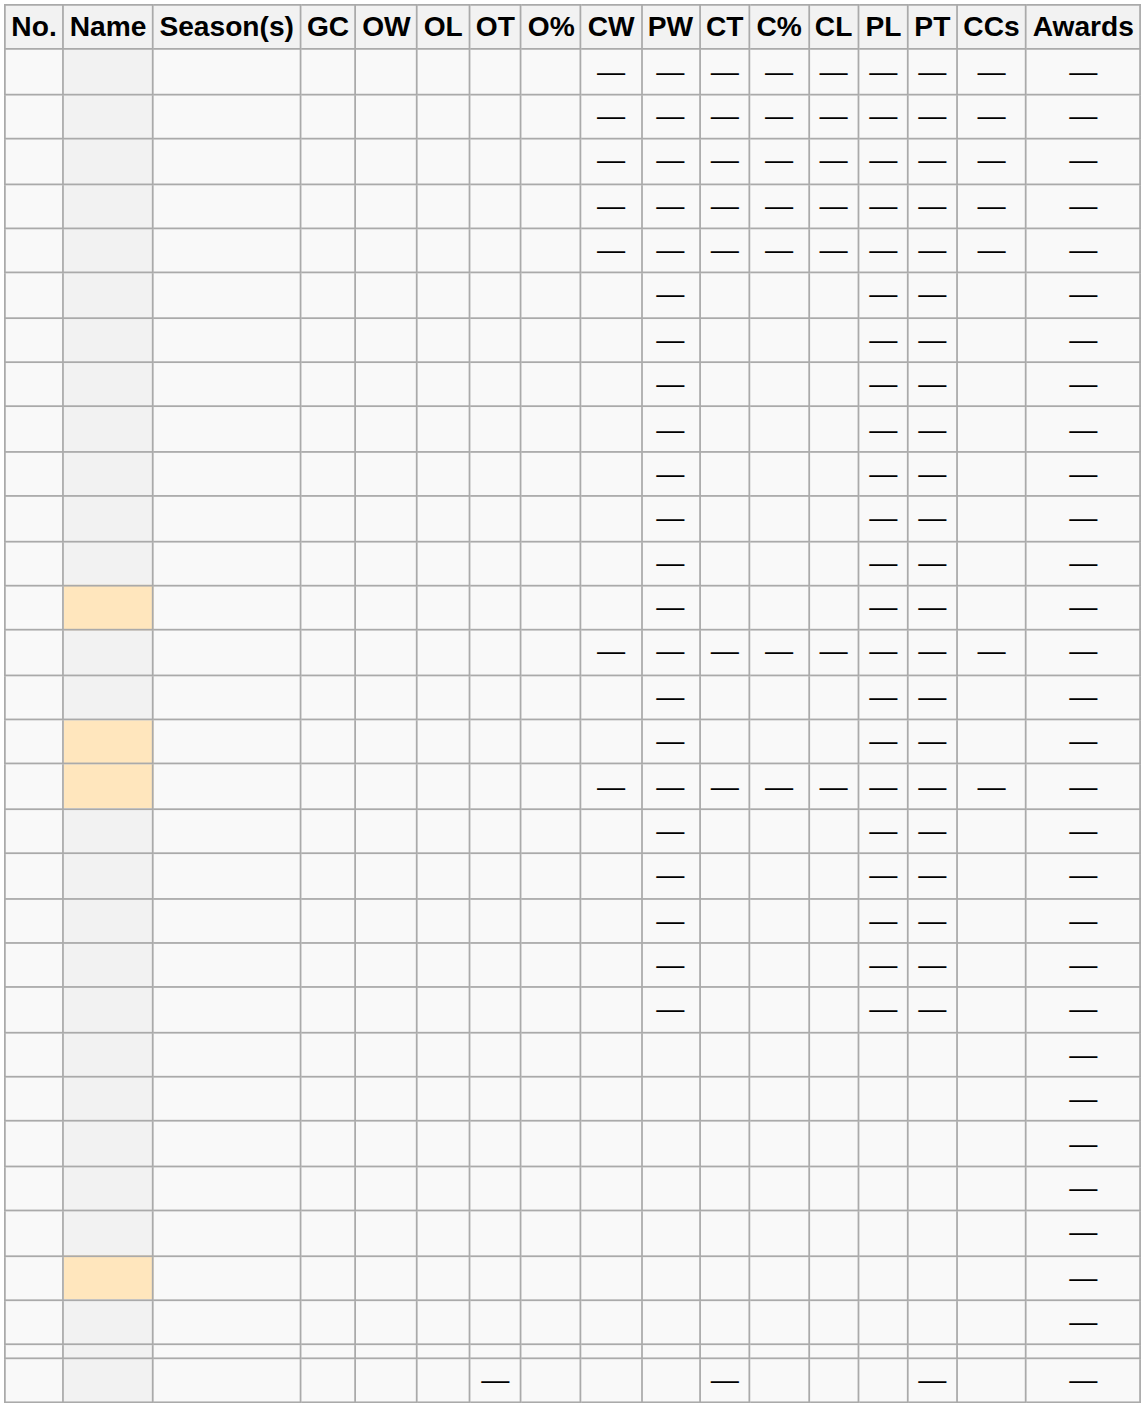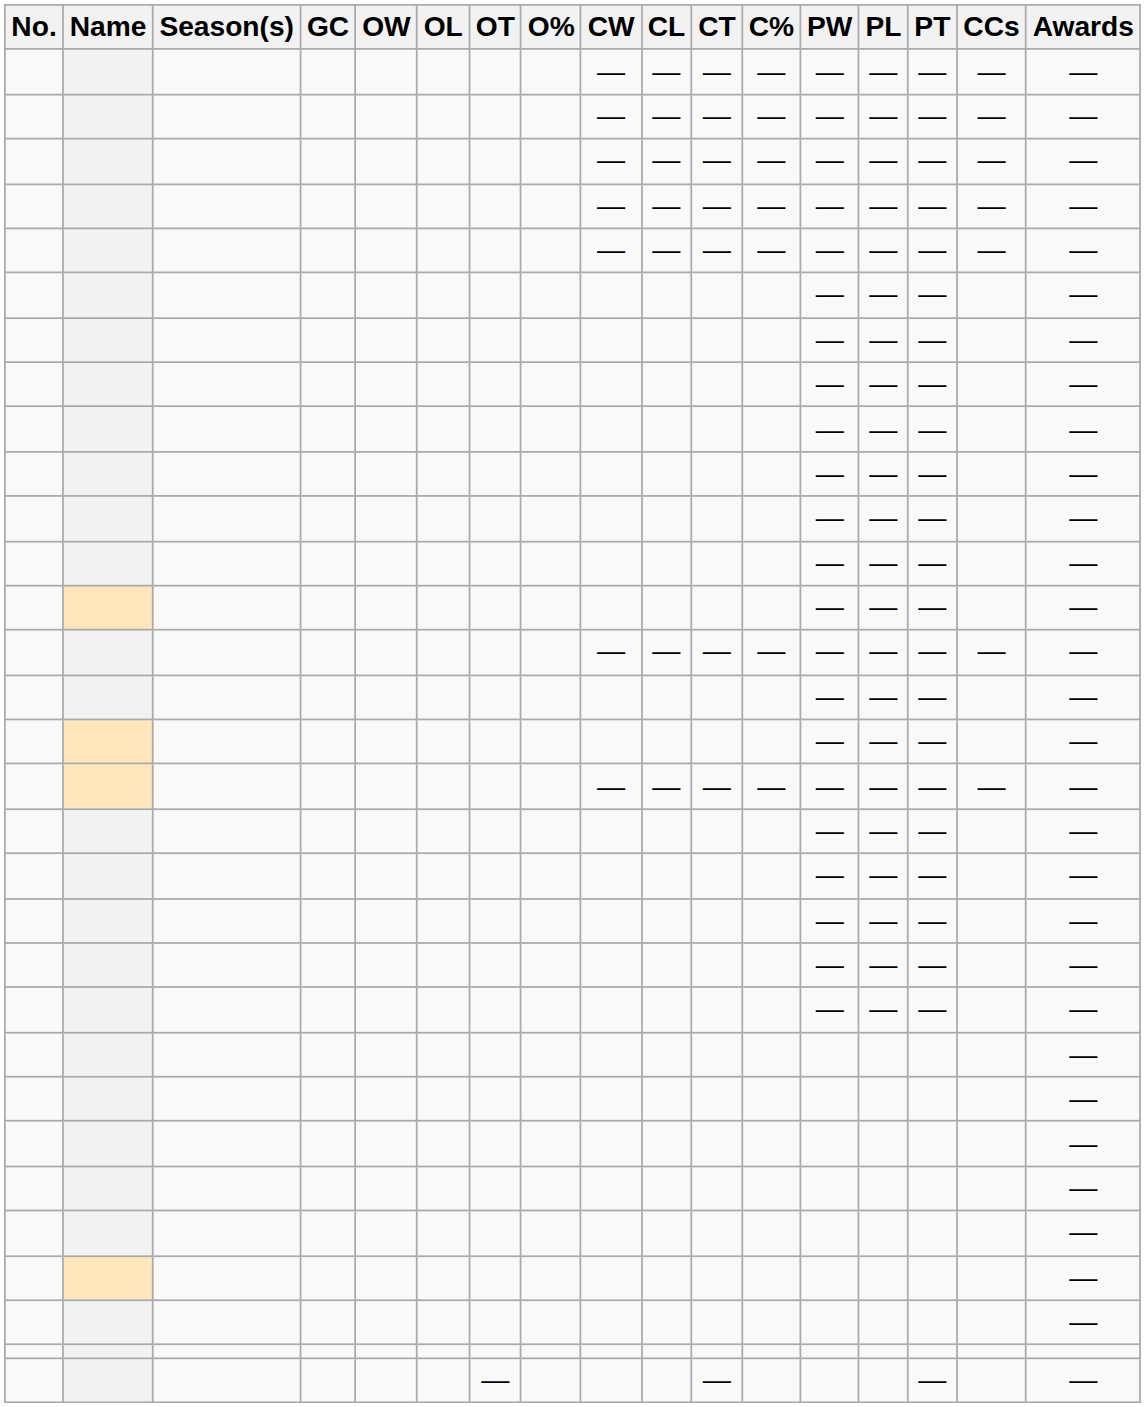columns swapped: (834, 26) <-> (670, 26)
